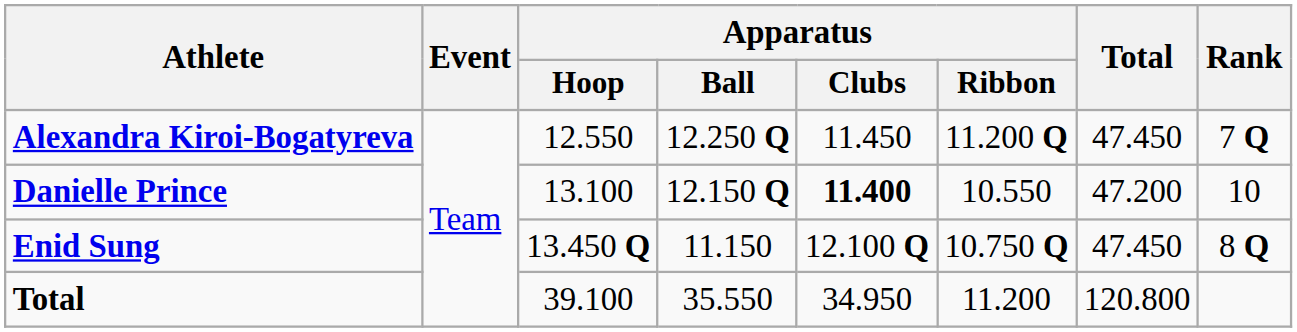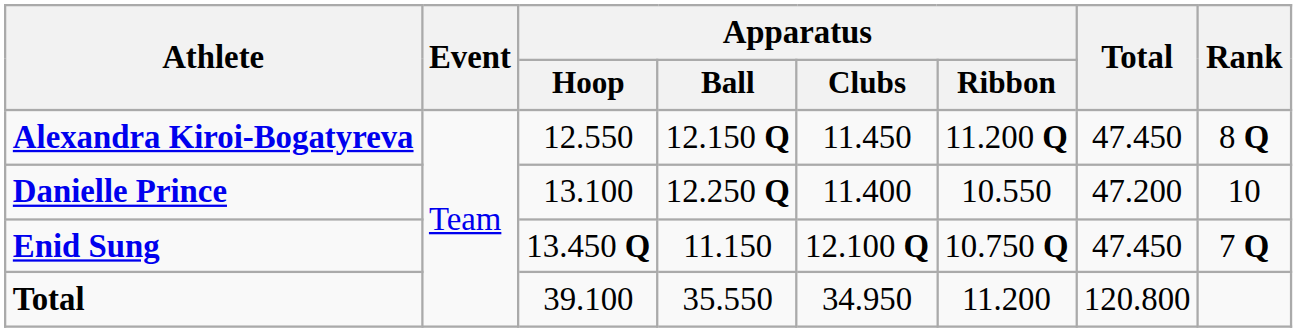(728, 137) 12.250 Q -> (728, 137) 12.150 Q
(1244, 137) 7 Q -> (1244, 137) 8 Q
(728, 191) 12.150 Q -> (728, 191) 12.250 Q
(867, 191) bold -> (867, 191) normal
(1244, 245) 8 Q -> (1244, 245) 7 Q
